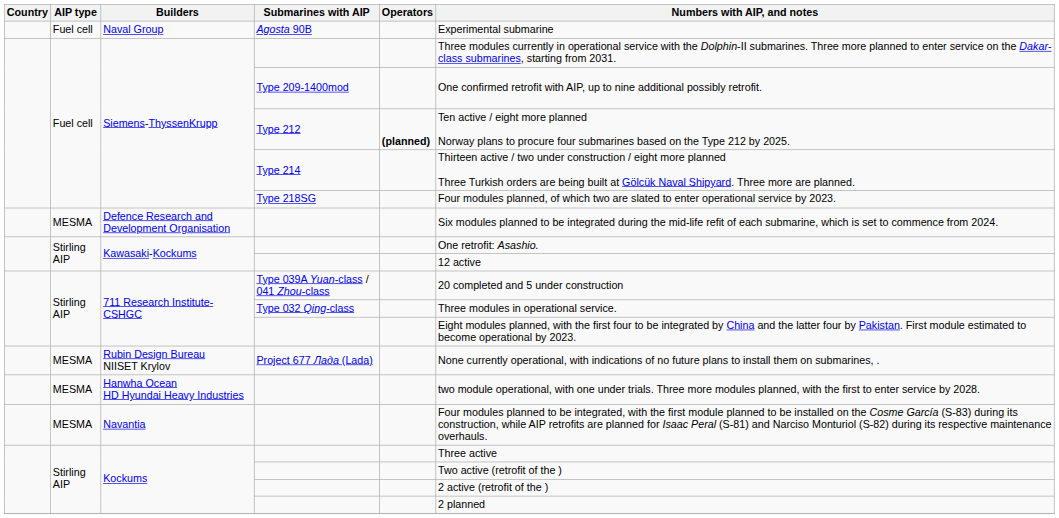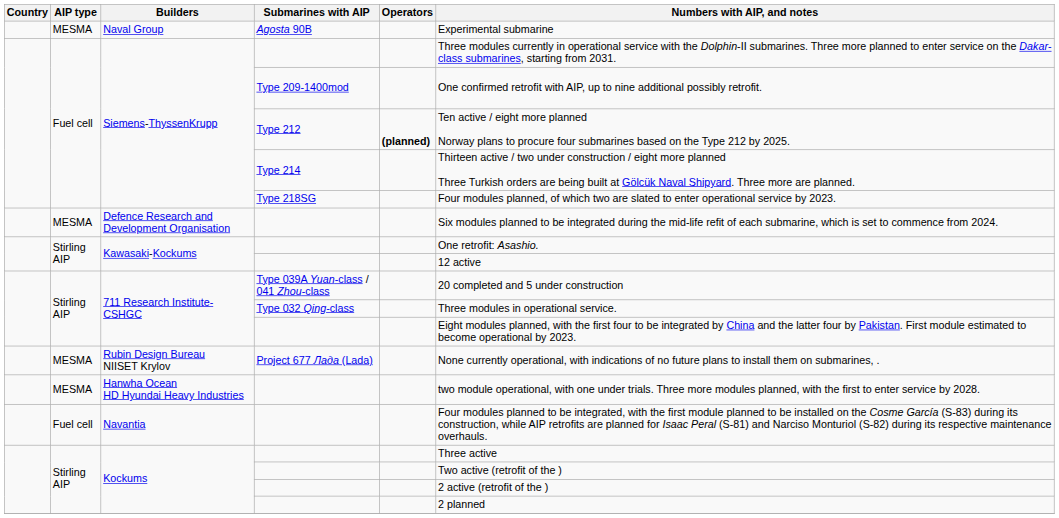(73, 30) Fuel cell -> (72, 30) MESMA
(72, 424) MESMA -> (73, 424) Fuel cell
